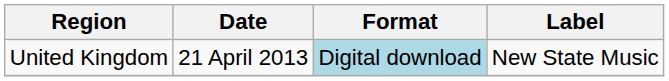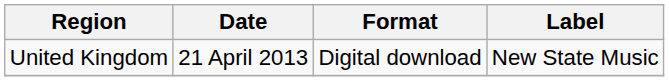(400, 57) lightblue background -> (400, 57) no background
